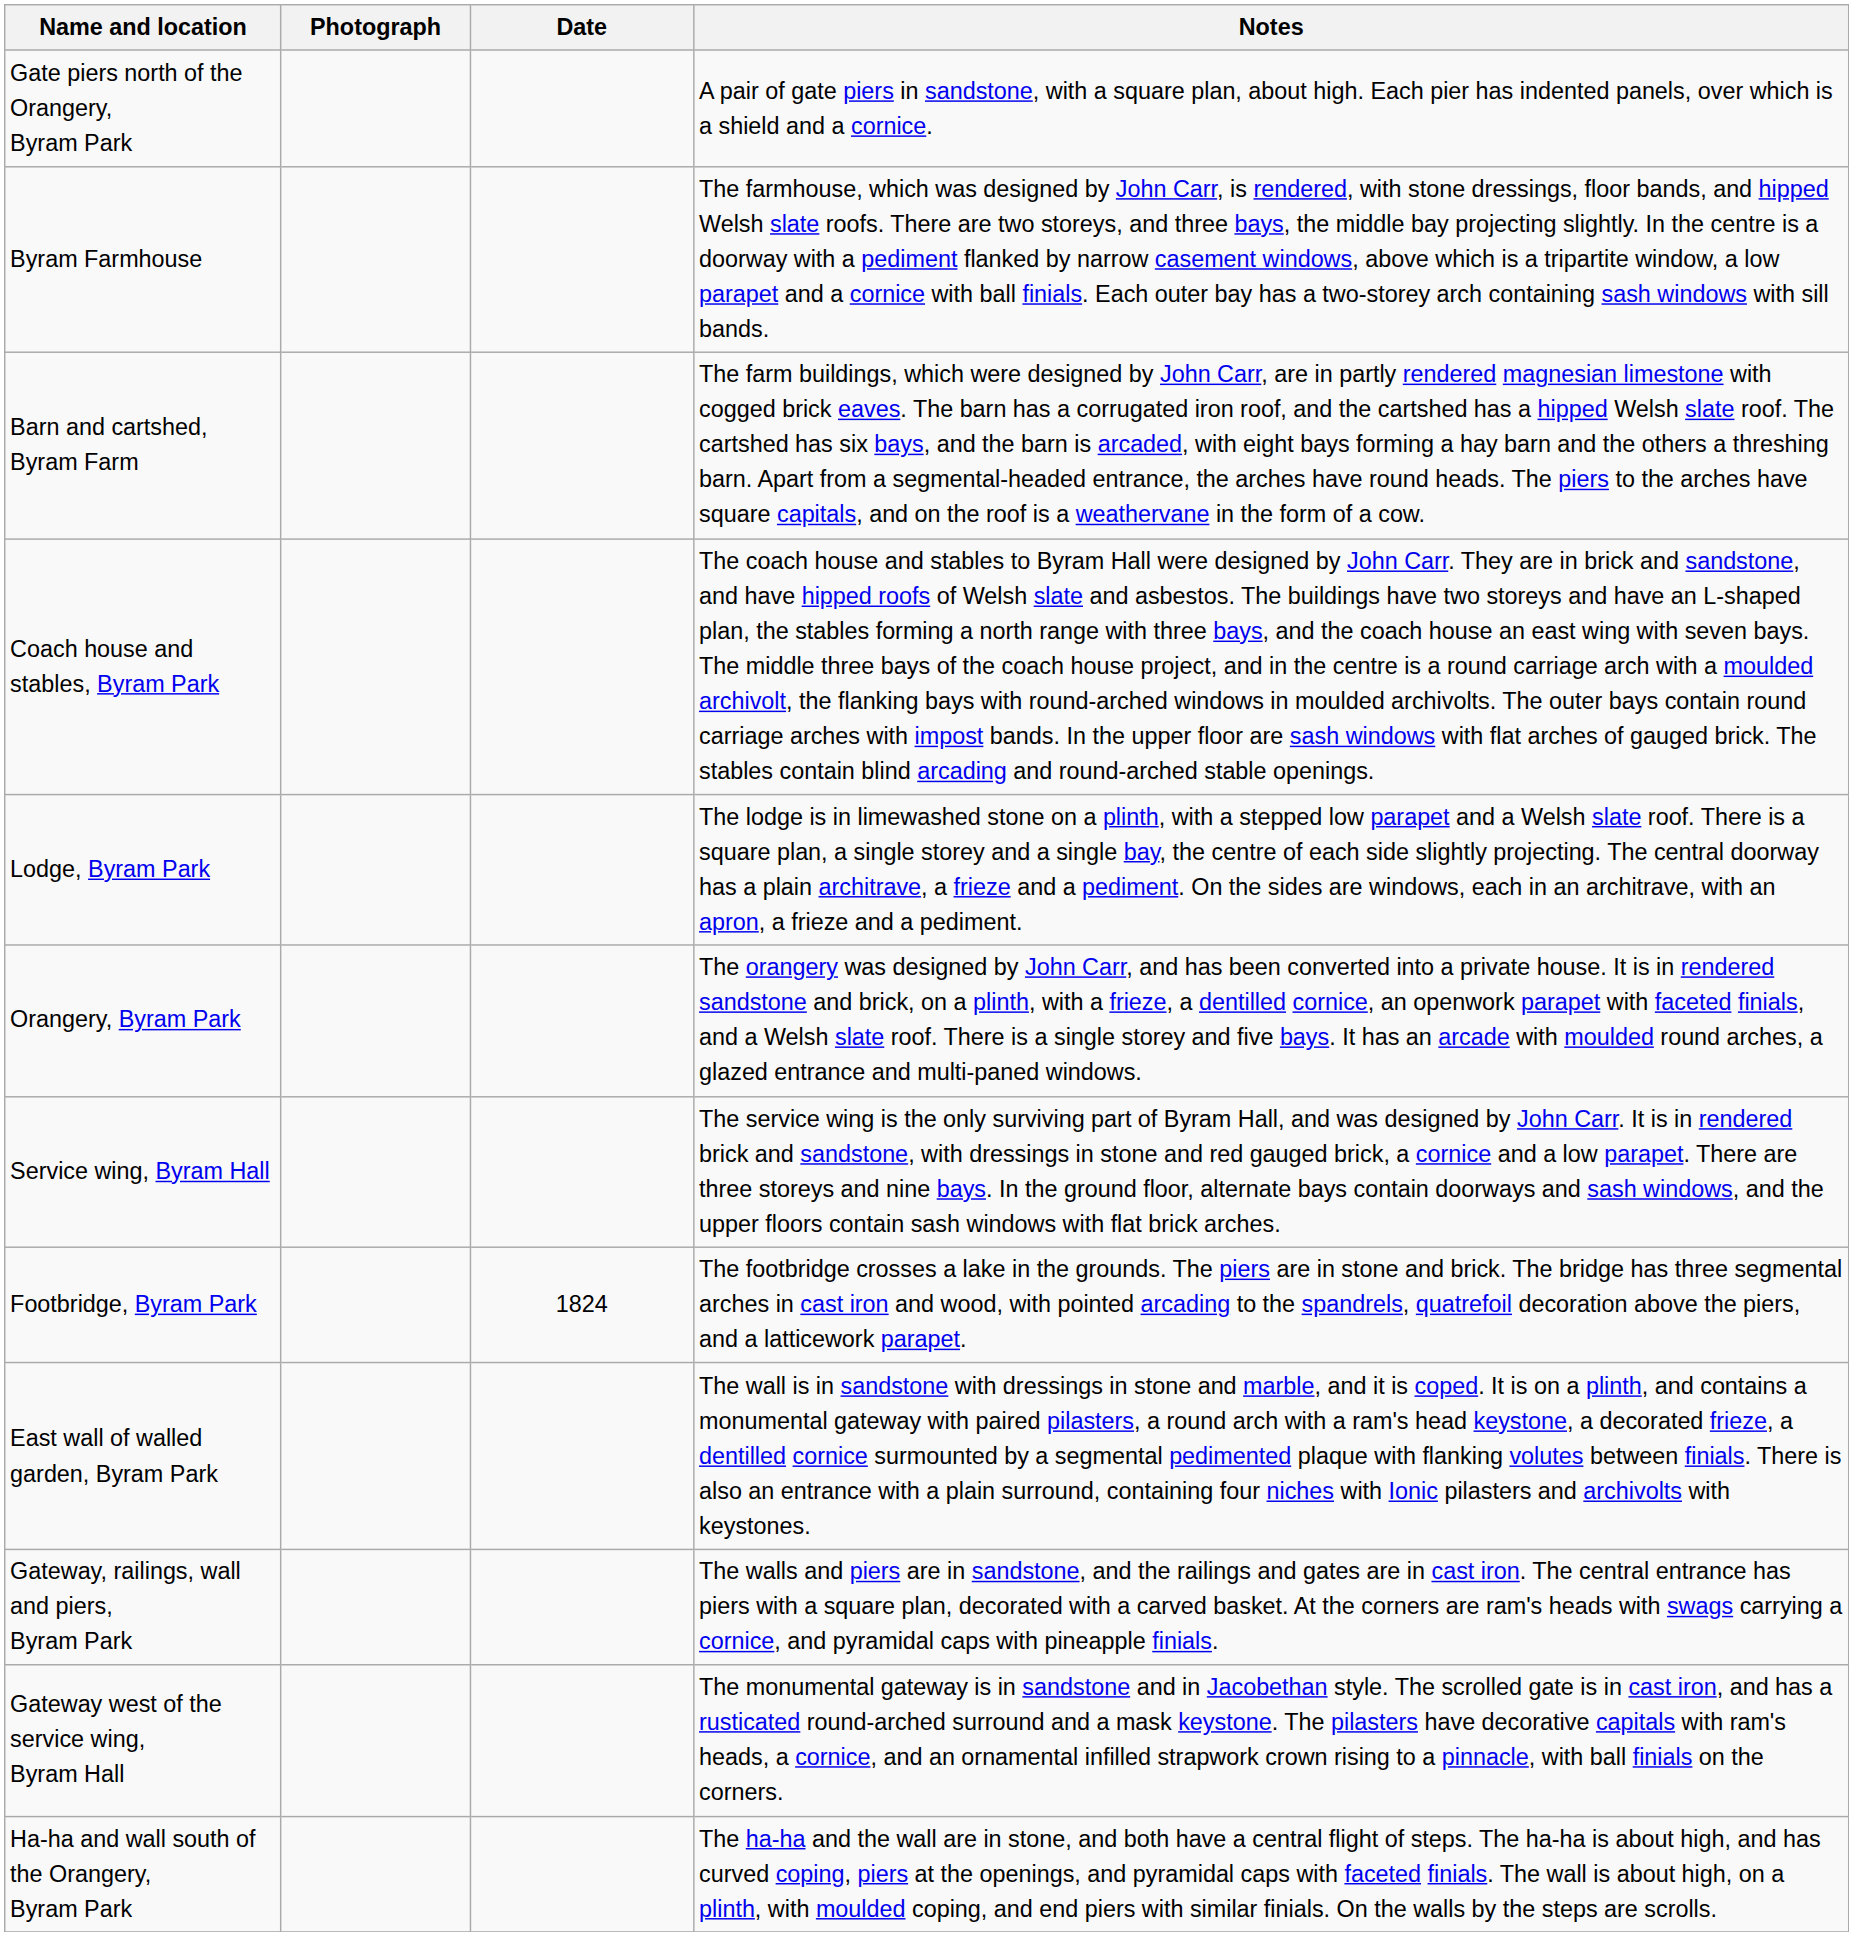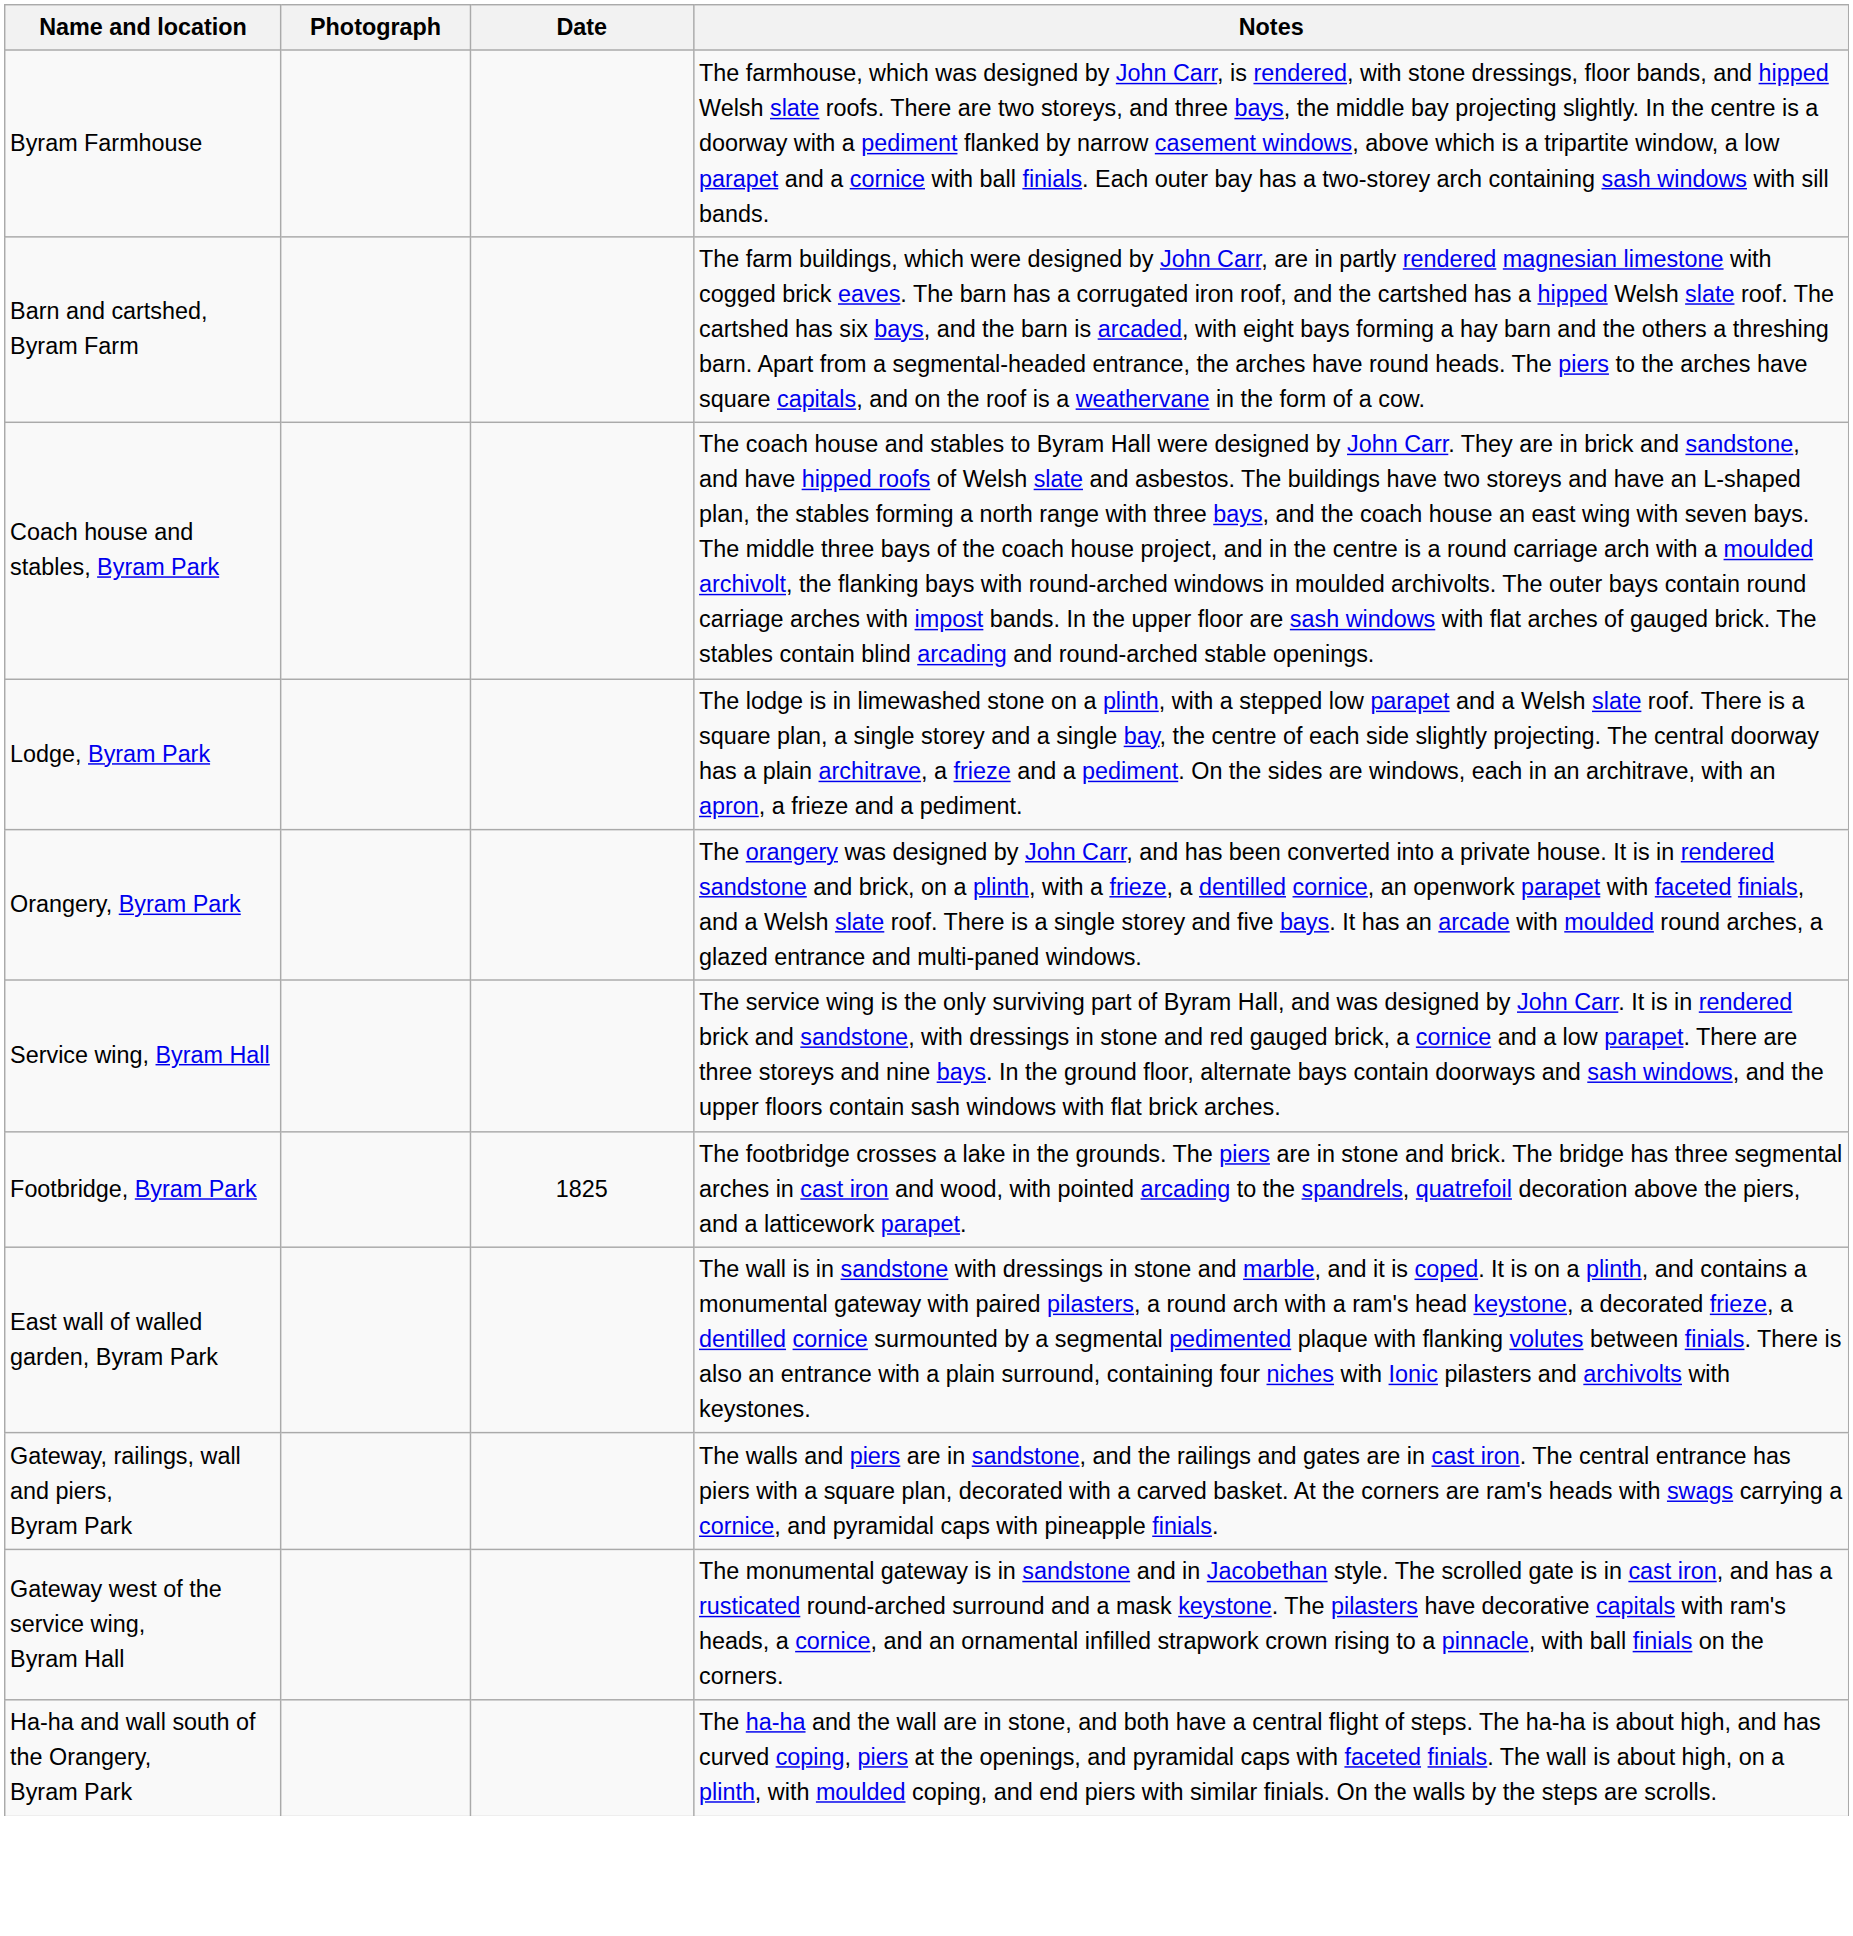- row: (126, 108)
(582, 1304) 1824 -> (582, 1189) 1825
